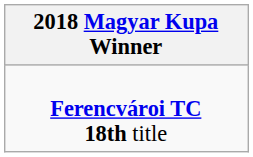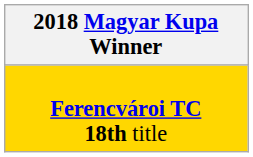(126, 120) no background -> (126, 120) gold background
